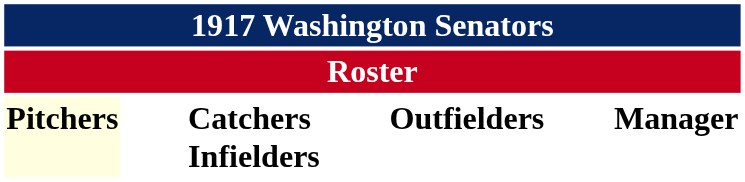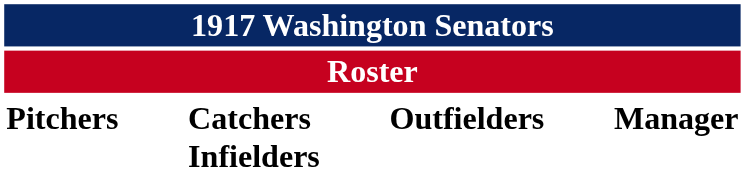(62, 117) lightyellow background -> (62, 117) no background
